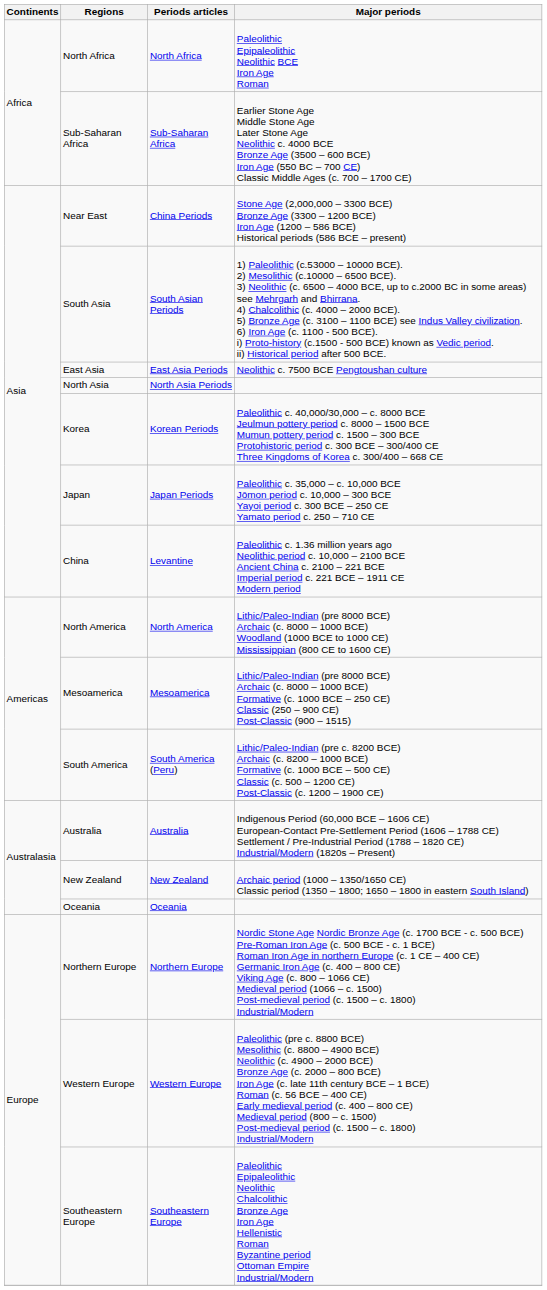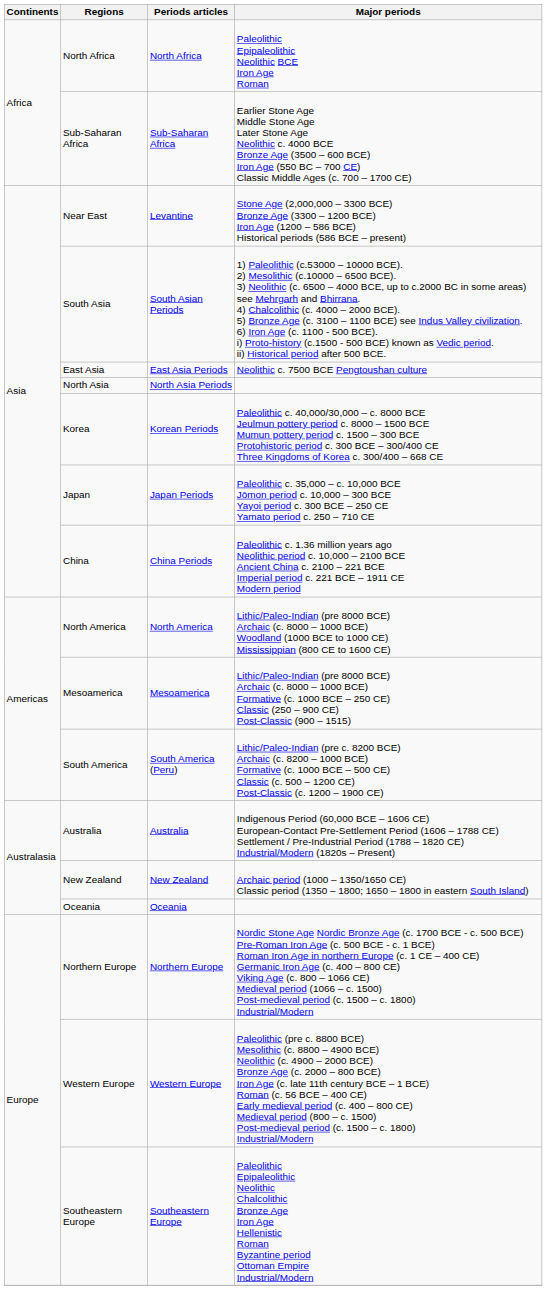(181, 215) China Periods -> (171, 215) Levantine
(171, 561) Levantine -> (181, 561) China Periods
